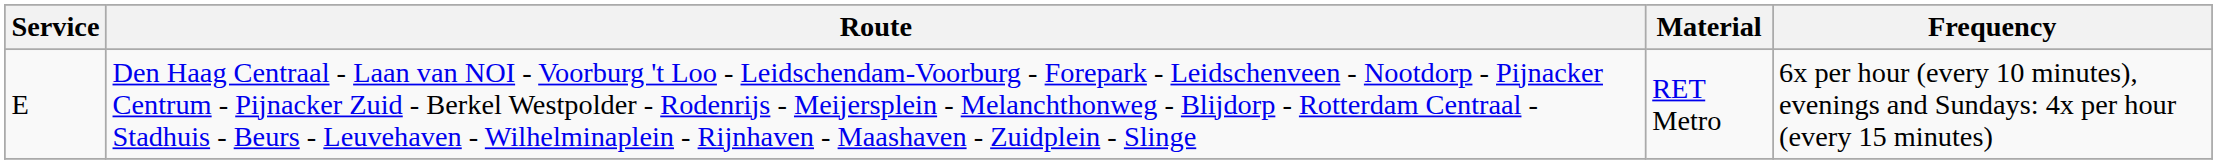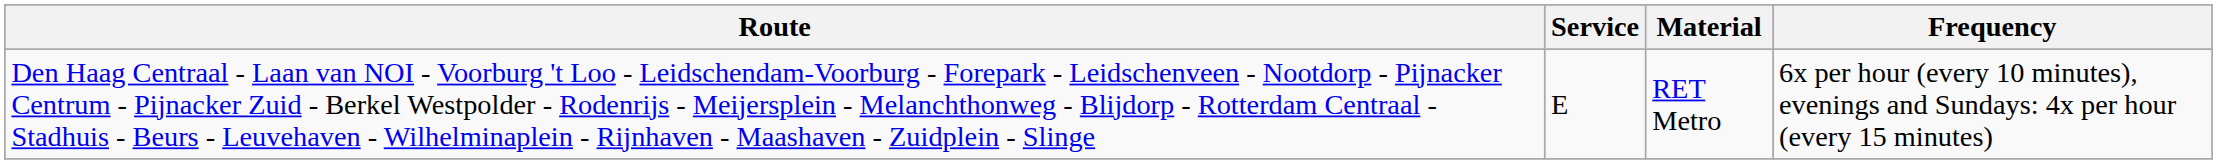columns swapped: (55, 26) <-> (876, 26)
